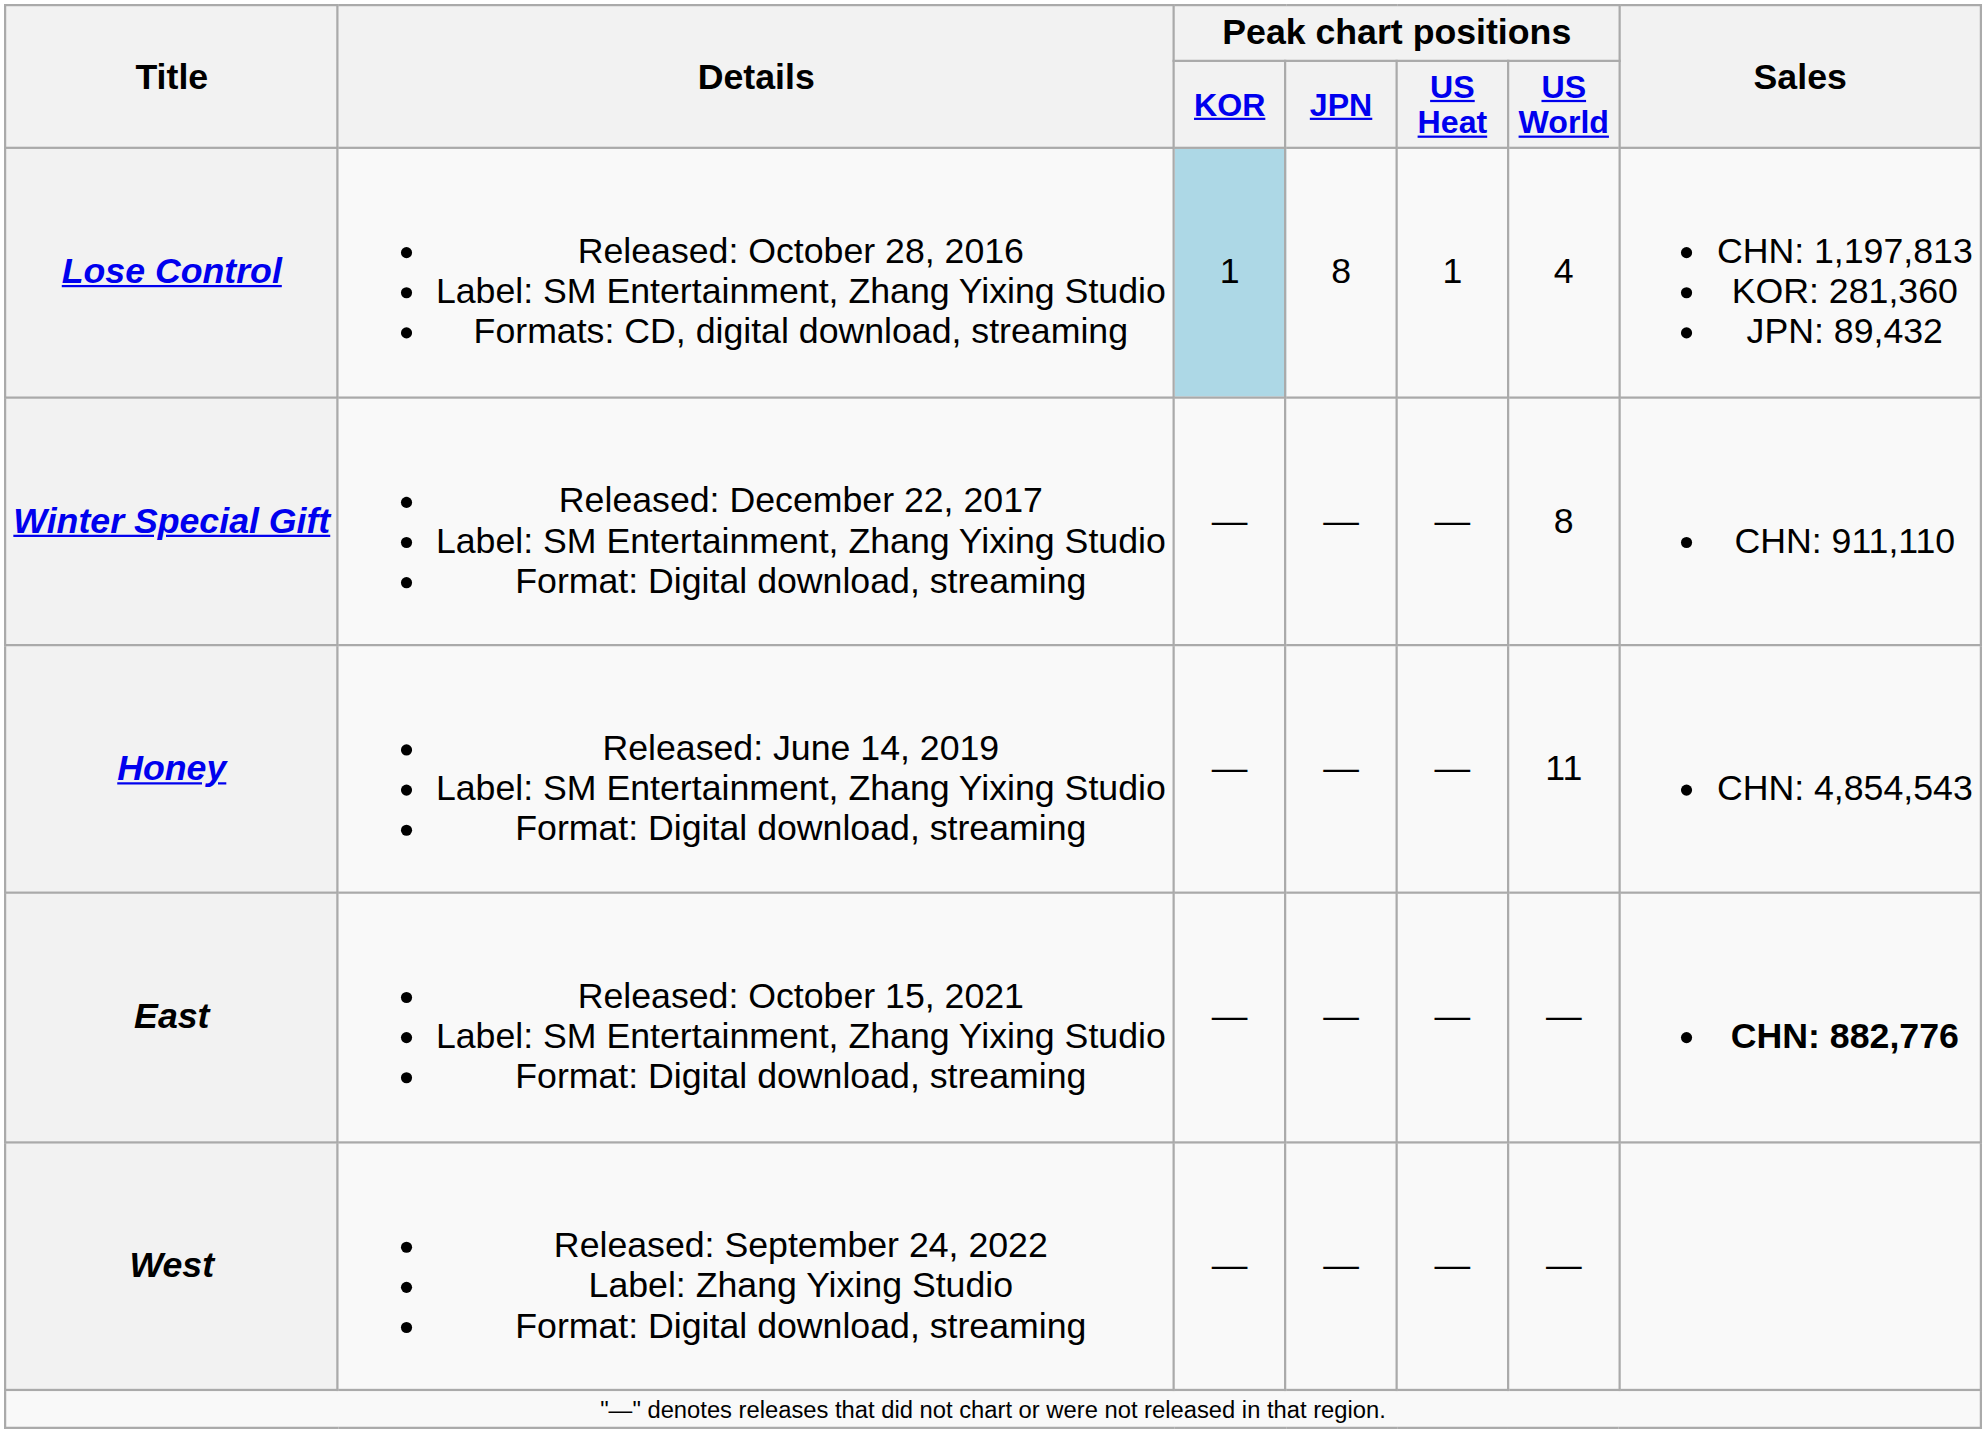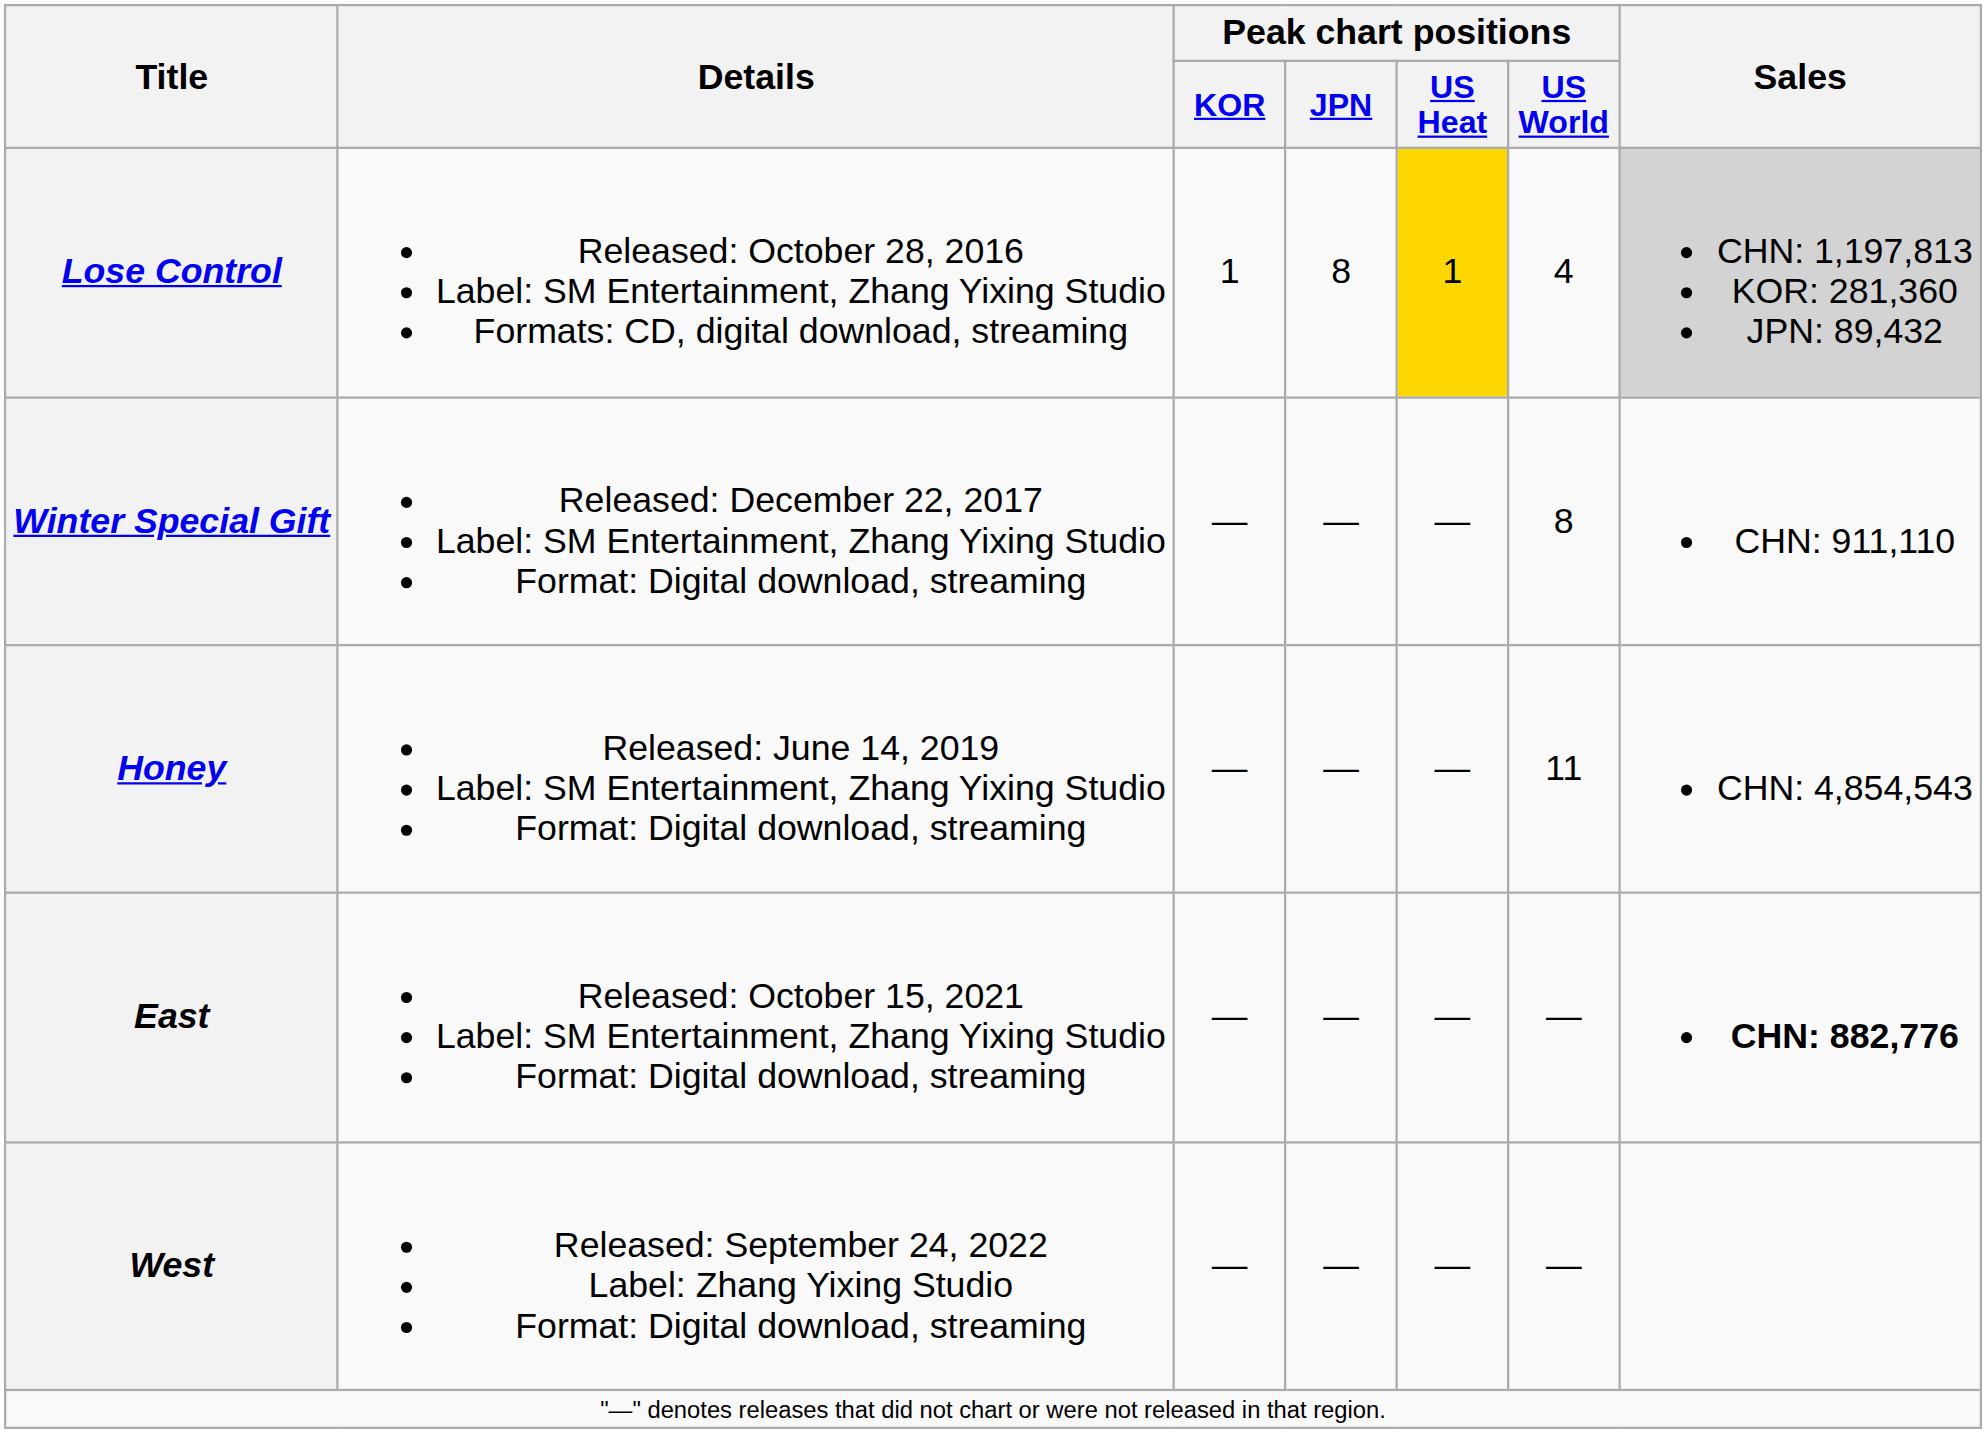(1230, 271) lightblue background -> (1230, 271) no background
(1452, 271) no background -> (1452, 271) gold background
(1800, 292) no background -> (1800, 292) lightgrey background
